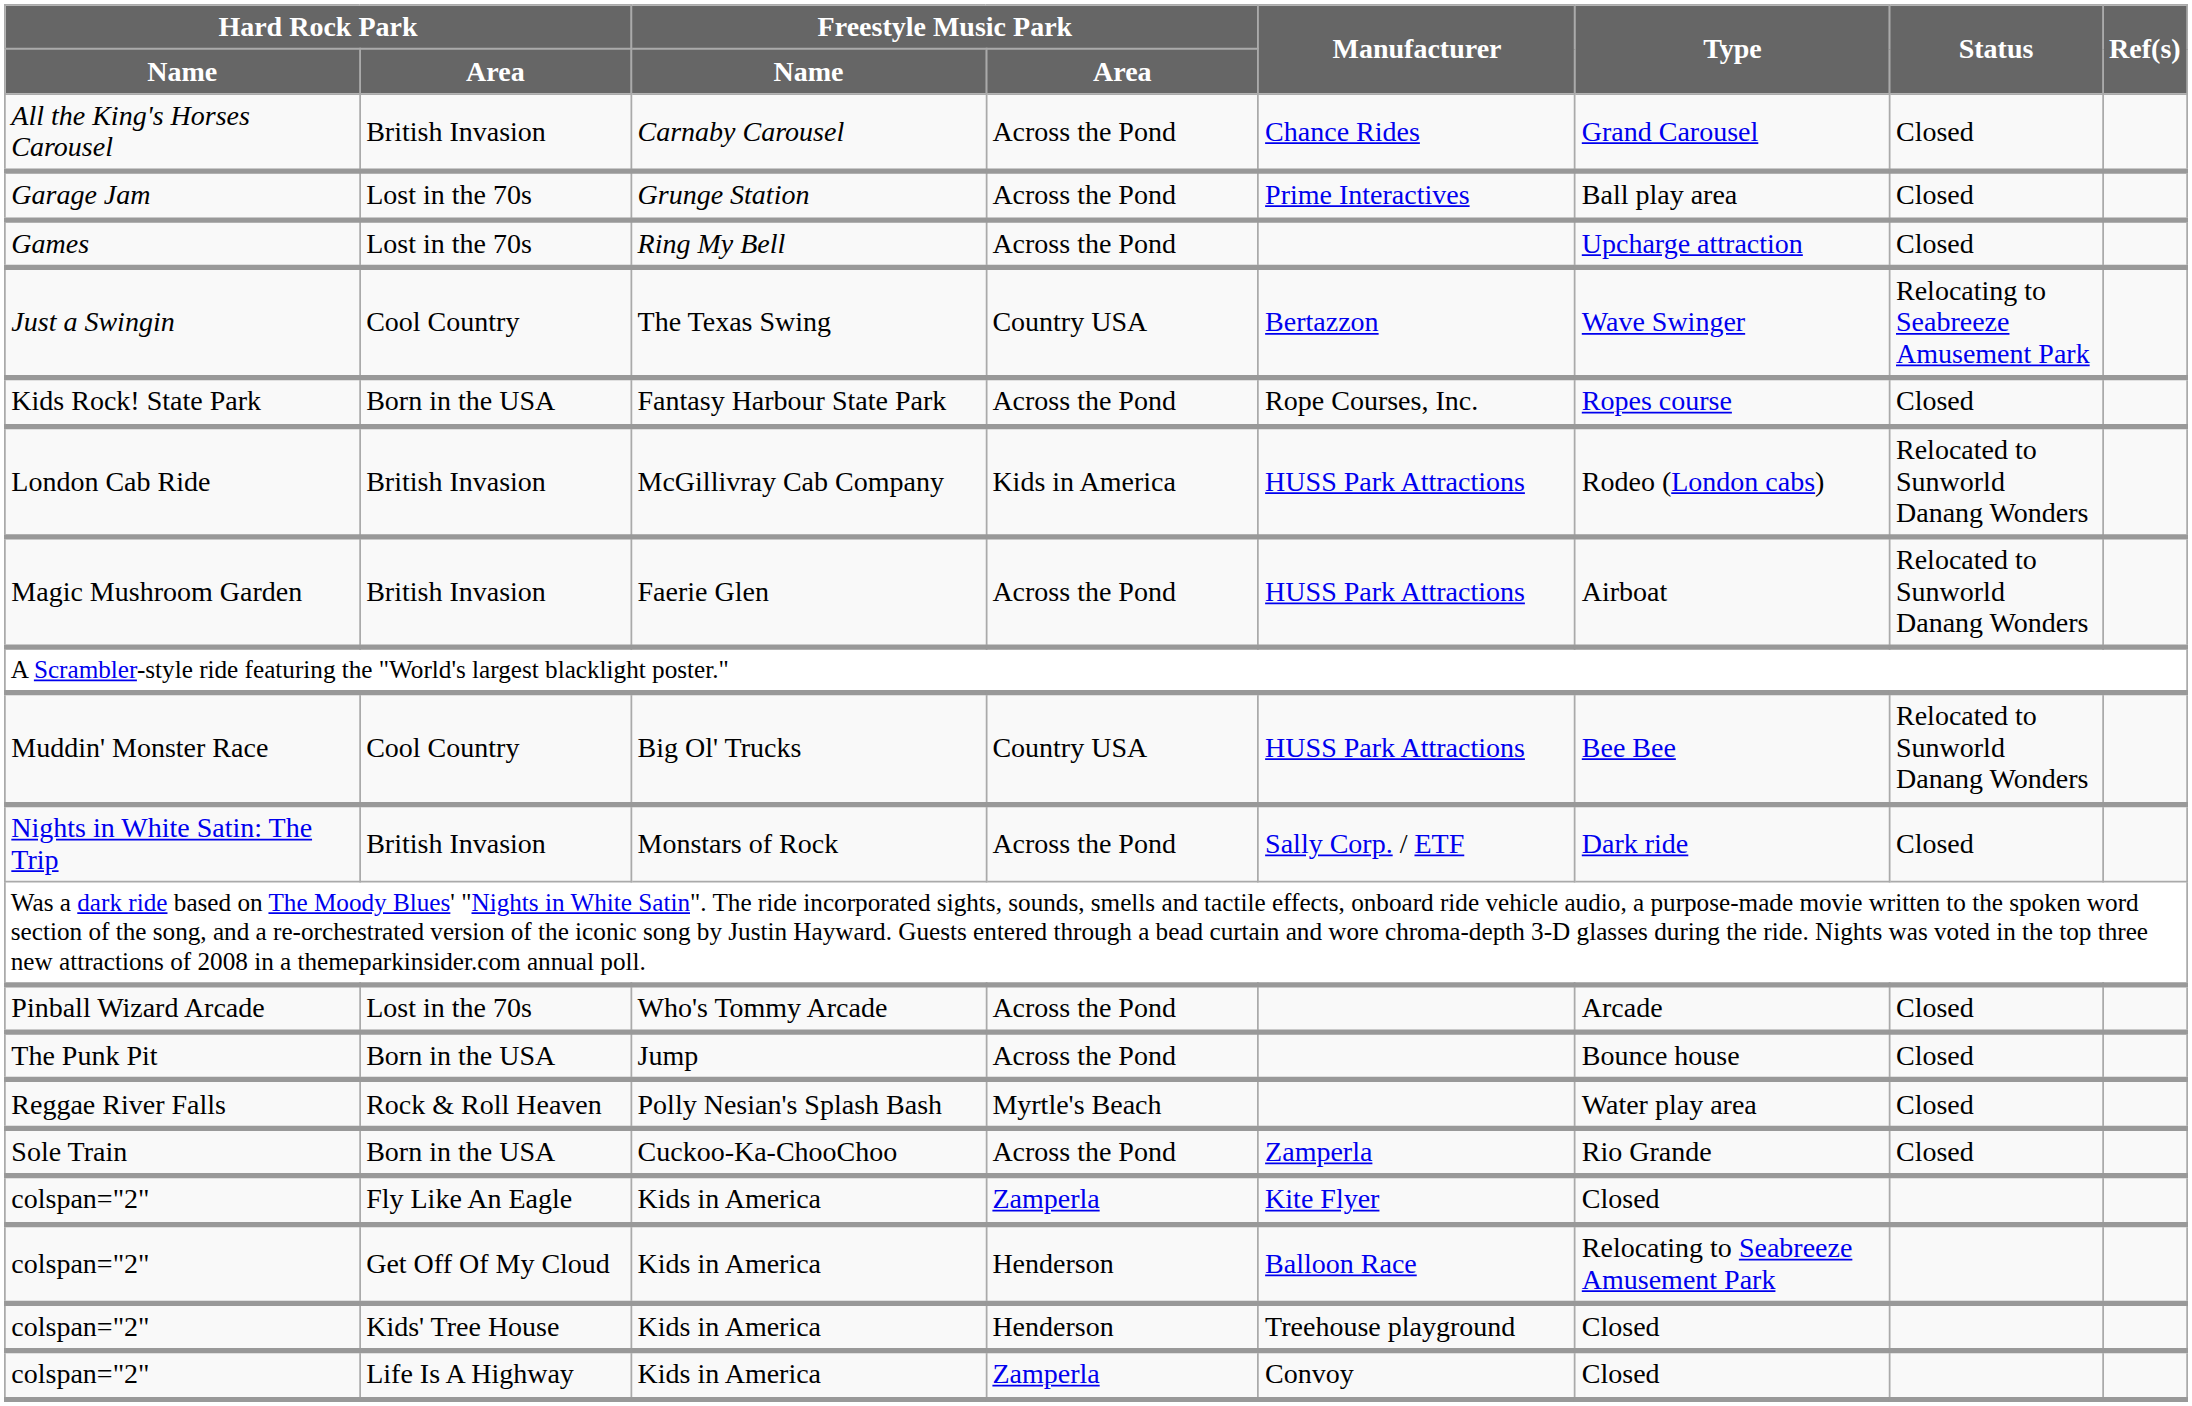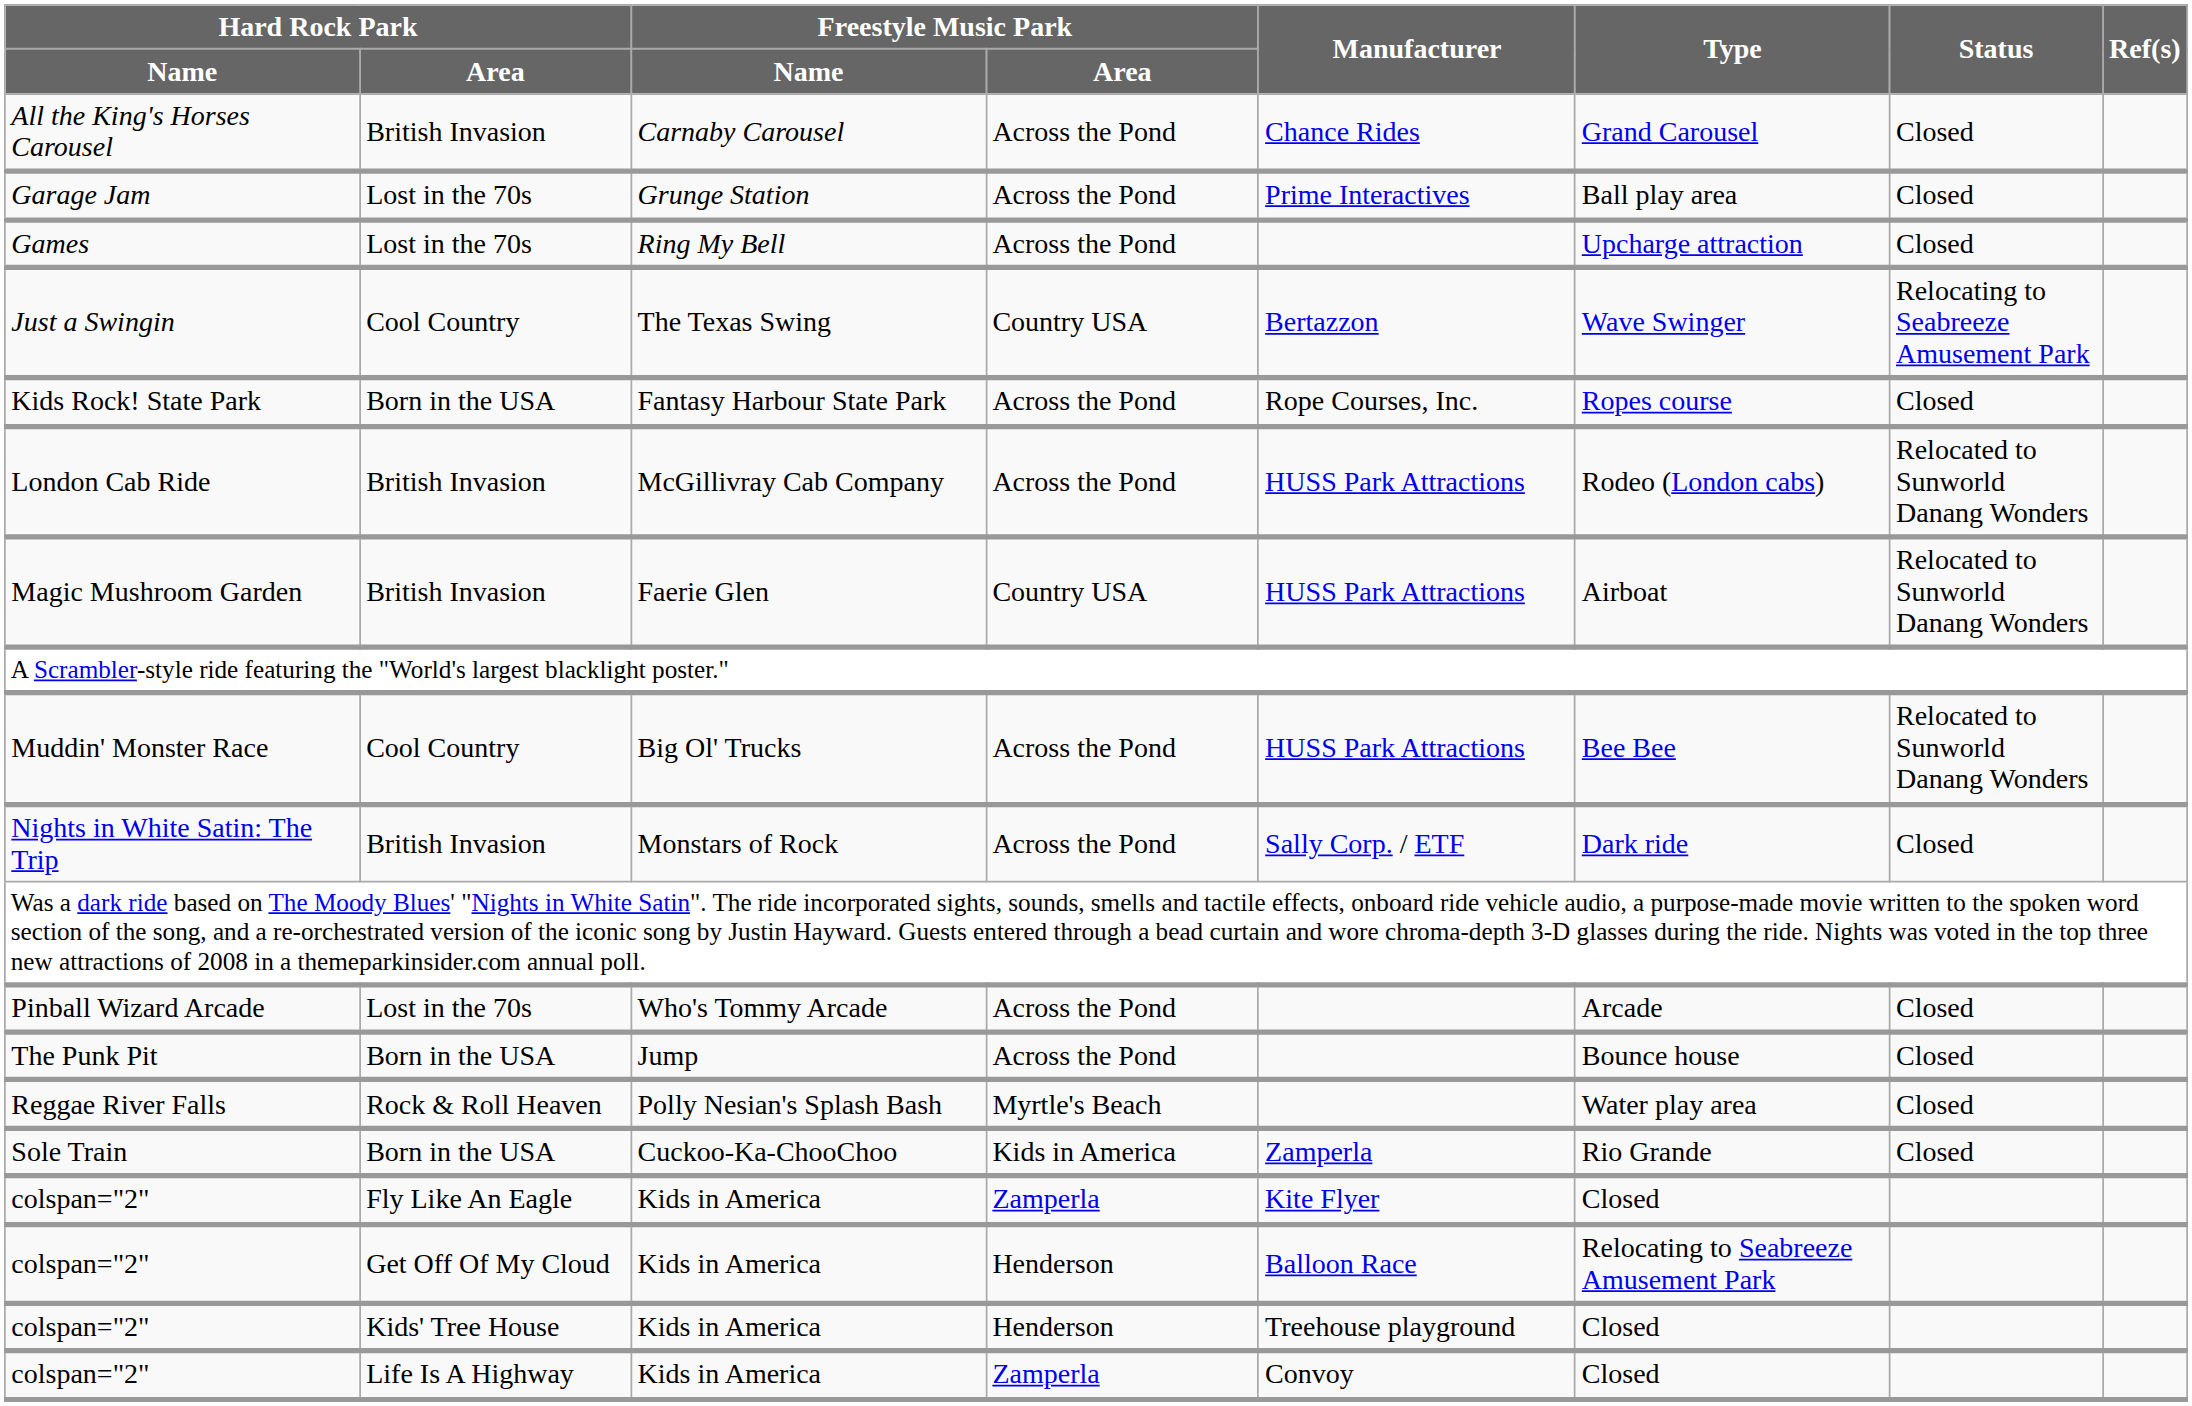(1084, 481) Kids in America -> (1084, 481) Across the Pond
(1084, 591) Across the Pond -> (1070, 591) Country USA
(1070, 747) Country USA -> (1084, 747) Across the Pond
(1084, 1151) Across the Pond -> (1084, 1151) Kids in America
